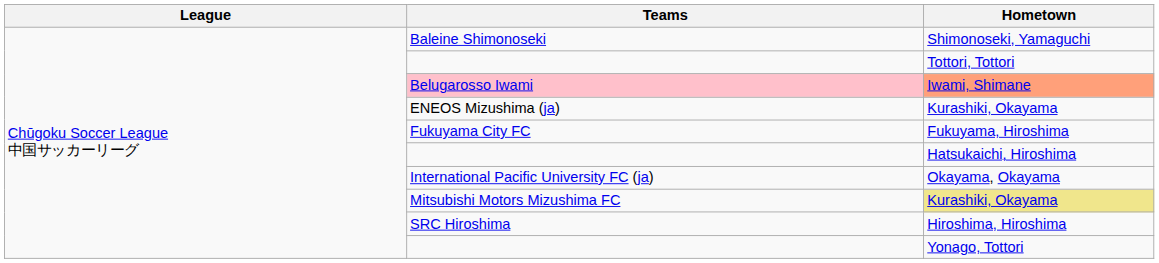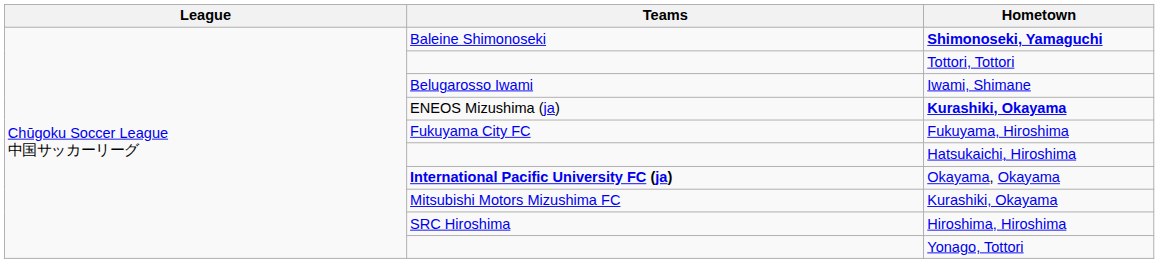(1009, 39) normal -> (1015, 39) bold
(472, 85) pink background -> (472, 85) no background
(979, 85) lightsalmon background -> (979, 85) no background
(992, 108) normal -> (997, 108) bold
(532, 177) normal -> (541, 177) bold
(992, 200) khaki background -> (992, 200) no background
